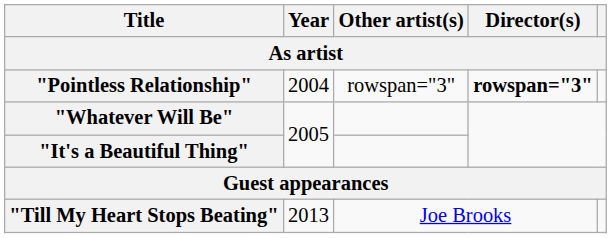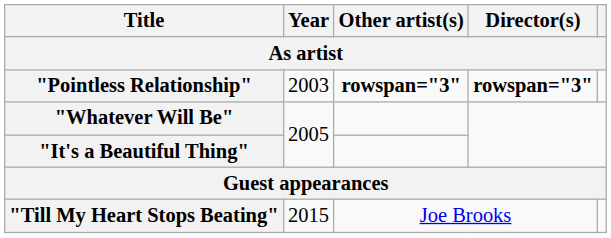(309, 85) 2004 -> (309, 85) 2003
(401, 85) normal -> (401, 85) bold
(309, 215) 2013 -> (309, 215) 2015
